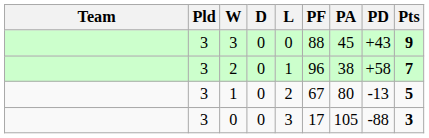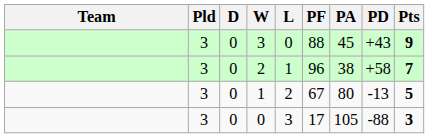columns swapped: (233, 17) <-> (261, 17)
